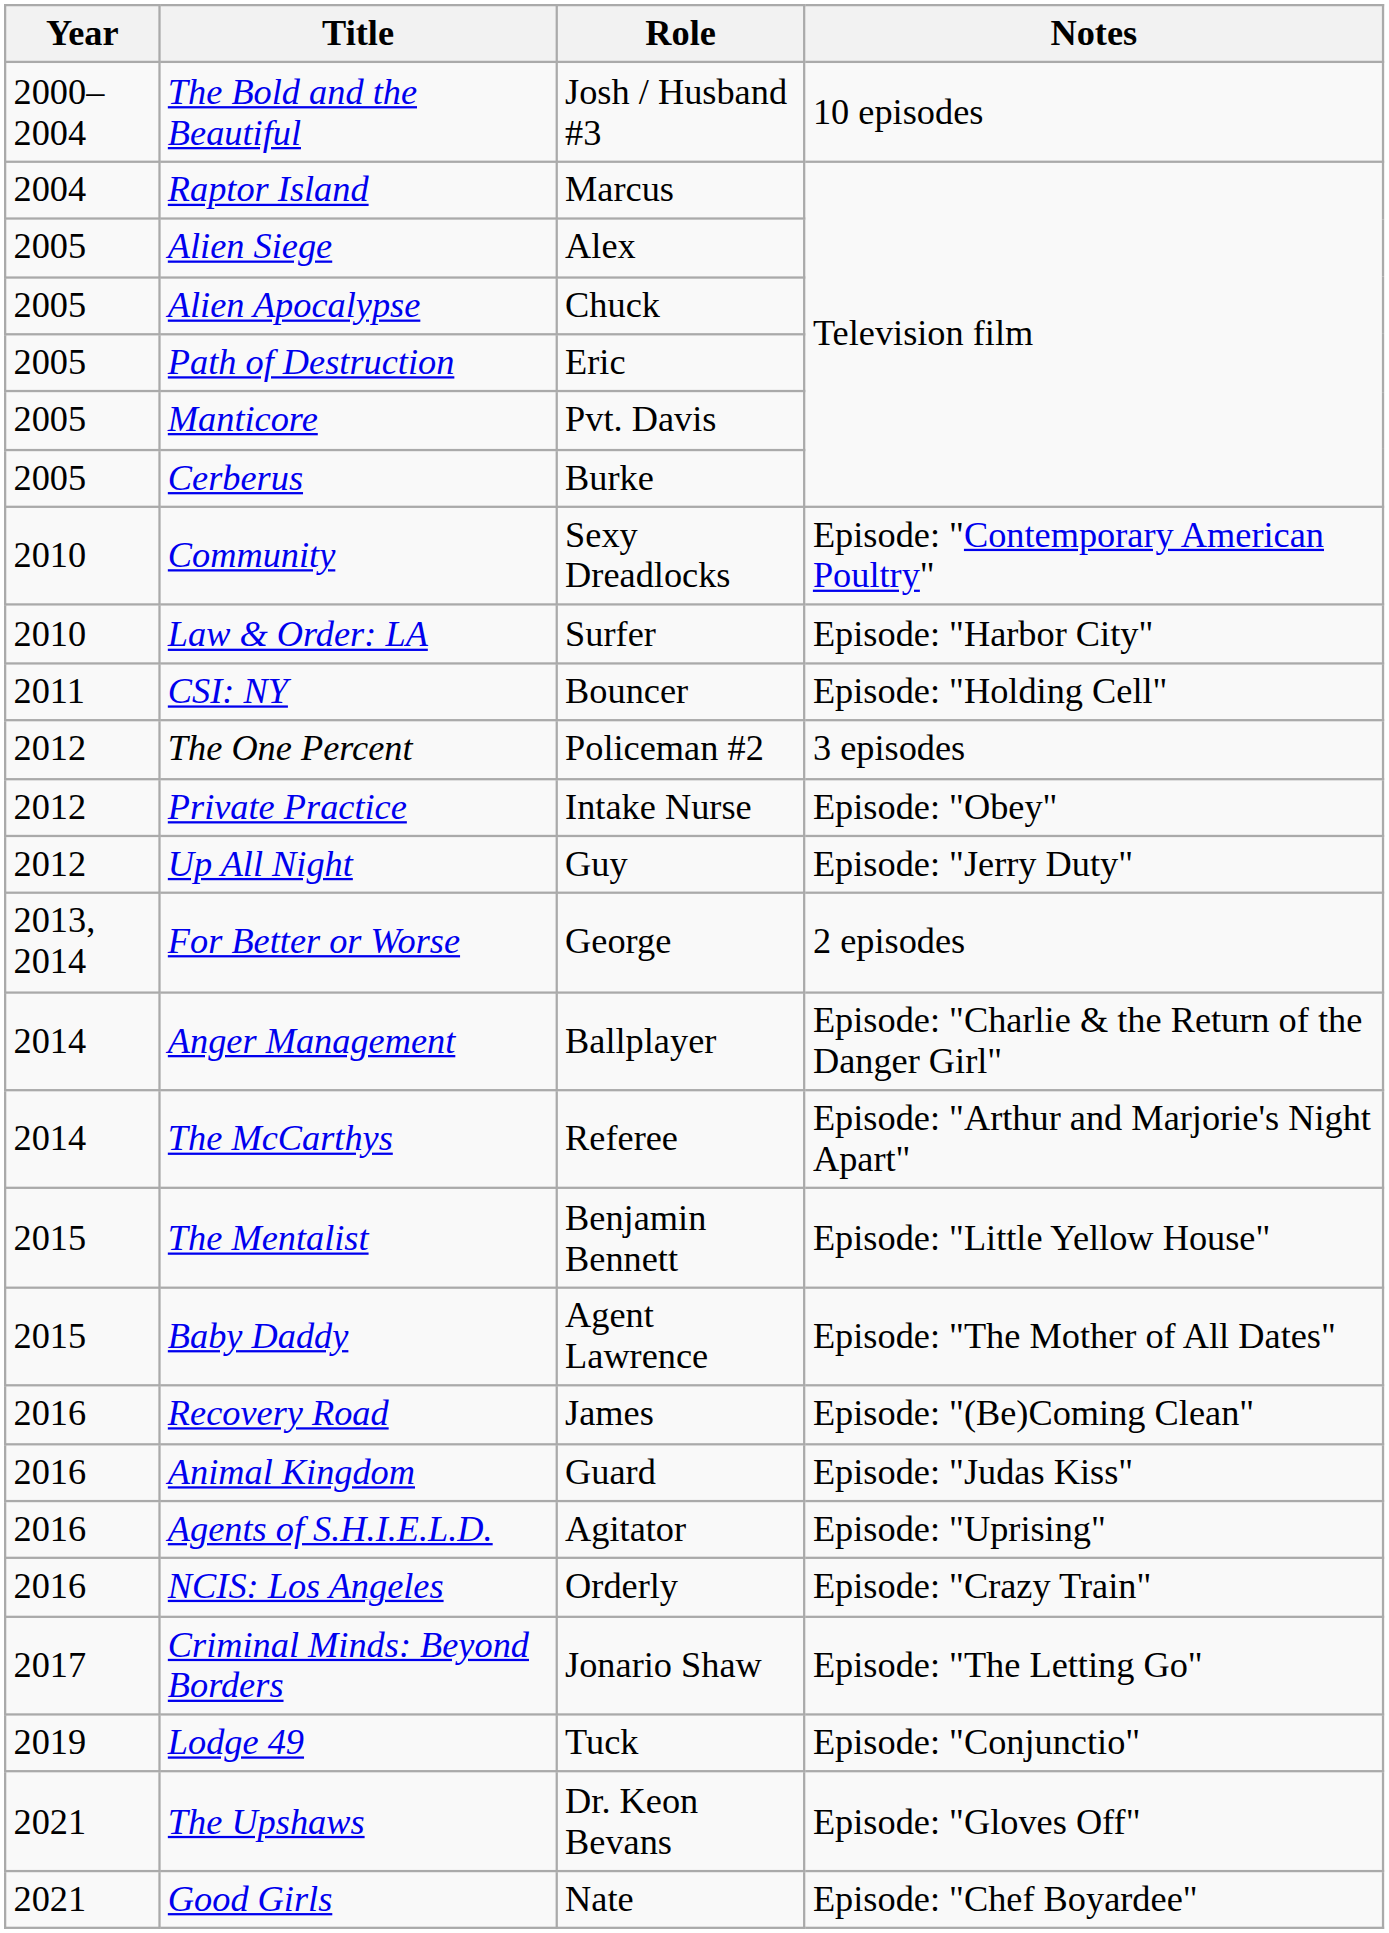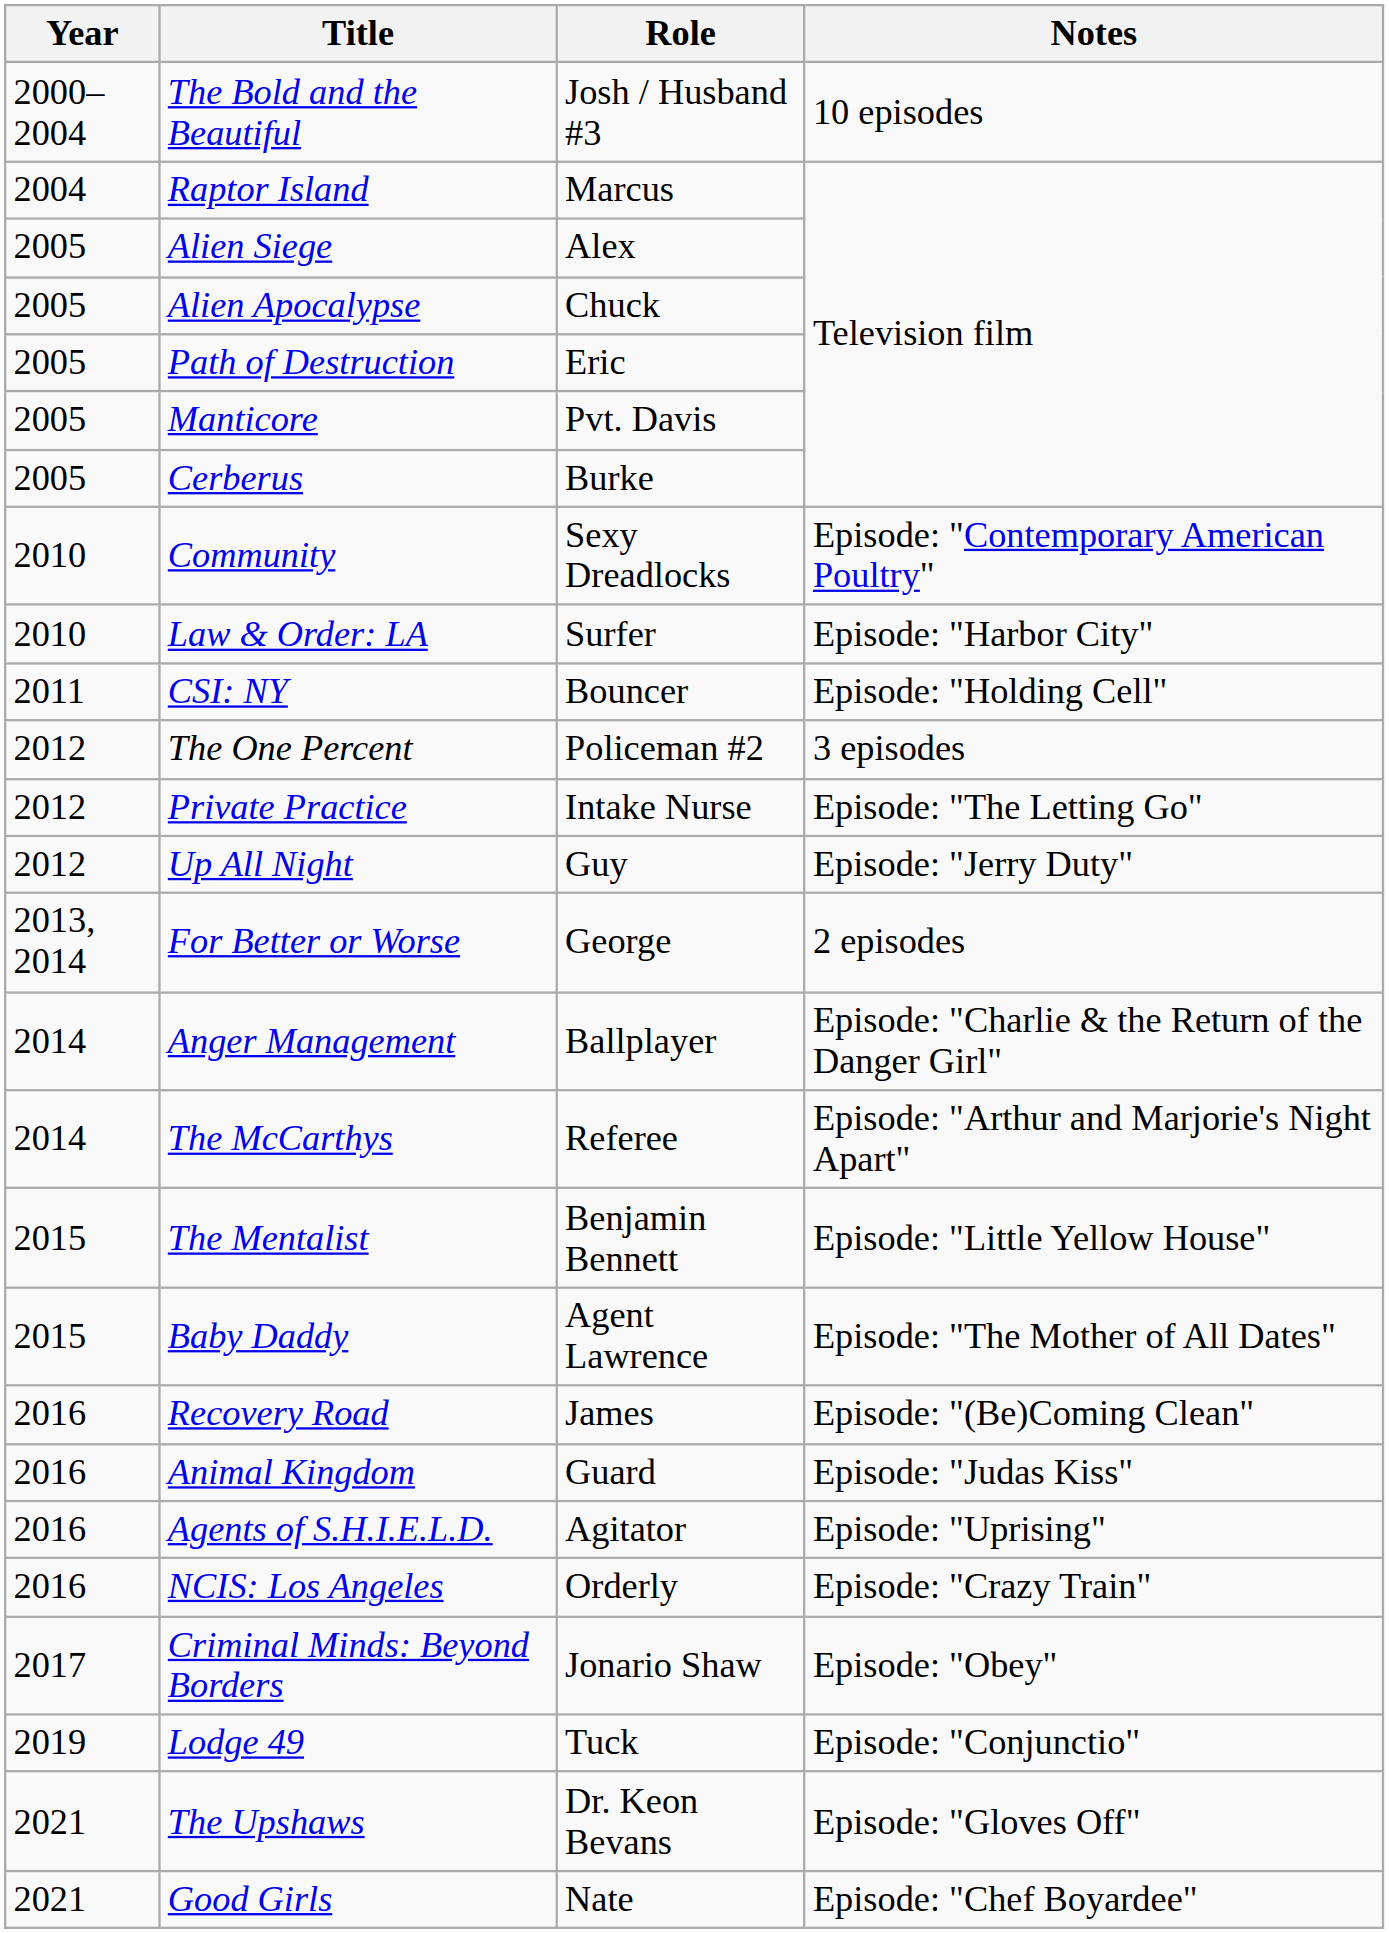(935, 806) Episode: "Obey" -> (1008, 806) Episode: "The Letting Go"
(1008, 1664) Episode: "The Letting Go" -> (935, 1664) Episode: "Obey"
